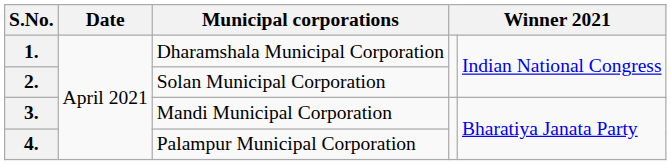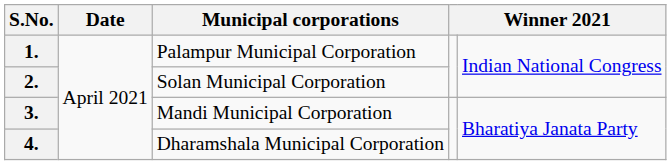(300, 50) Dharamshala Municipal Corporation -> (286, 50) Palampur Municipal Corporation
(286, 143) Palampur Municipal Corporation -> (300, 143) Dharamshala Municipal Corporation
